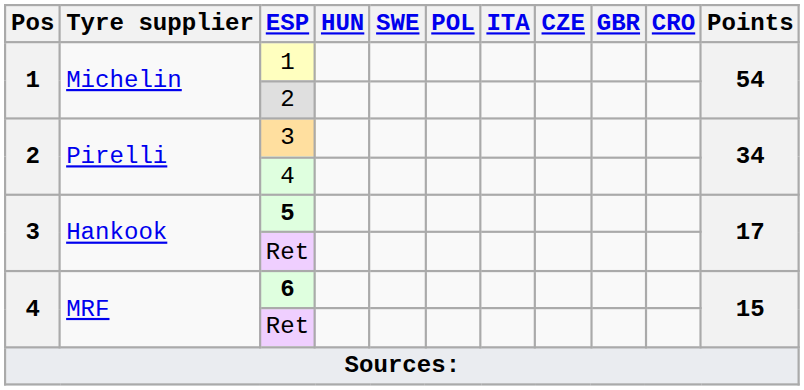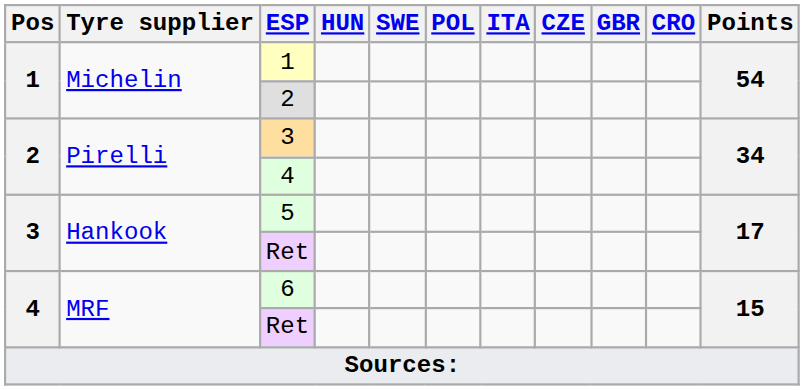(287, 214) bold -> (287, 214) normal
(287, 290) bold -> (287, 290) normal
